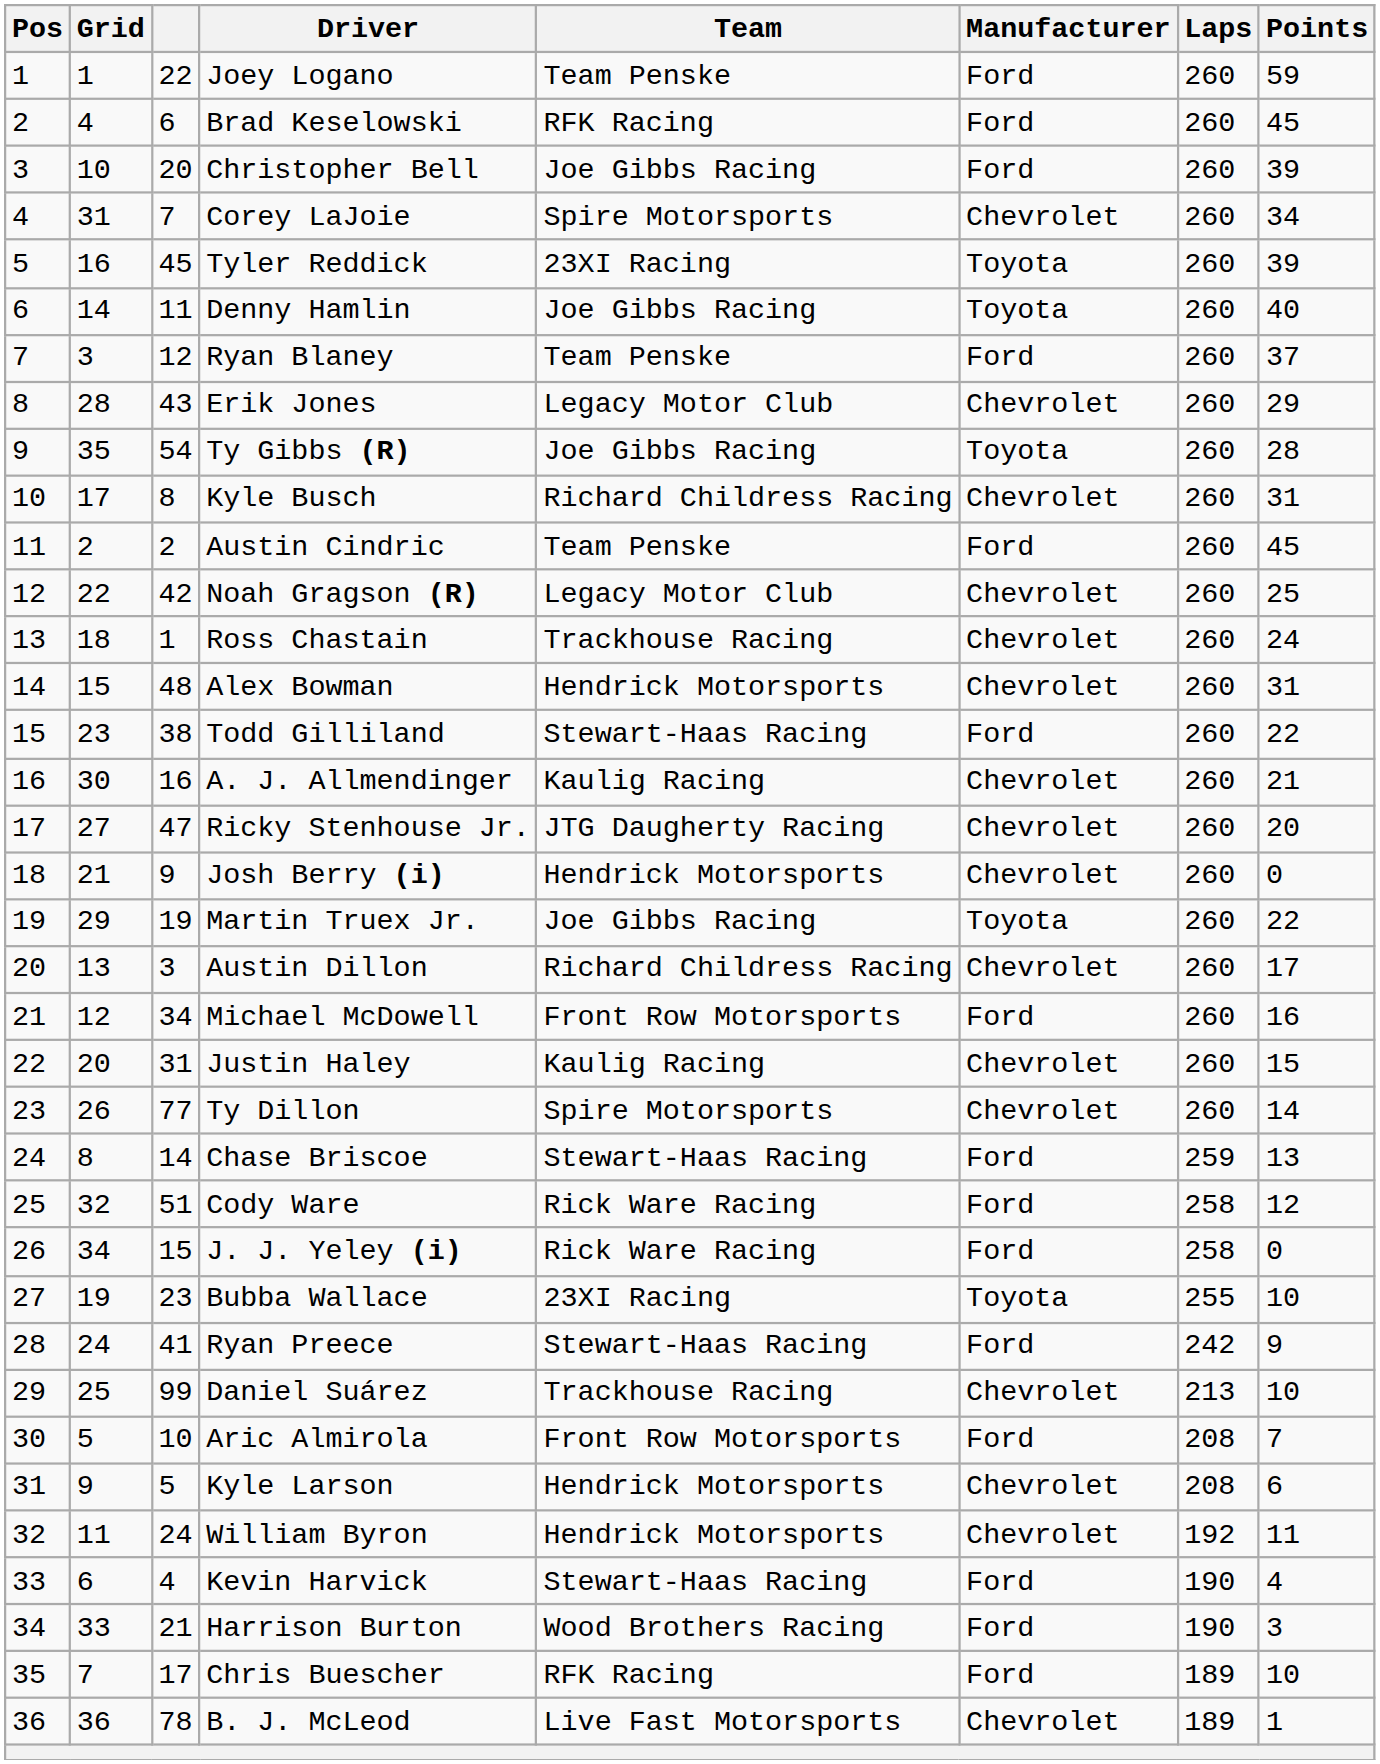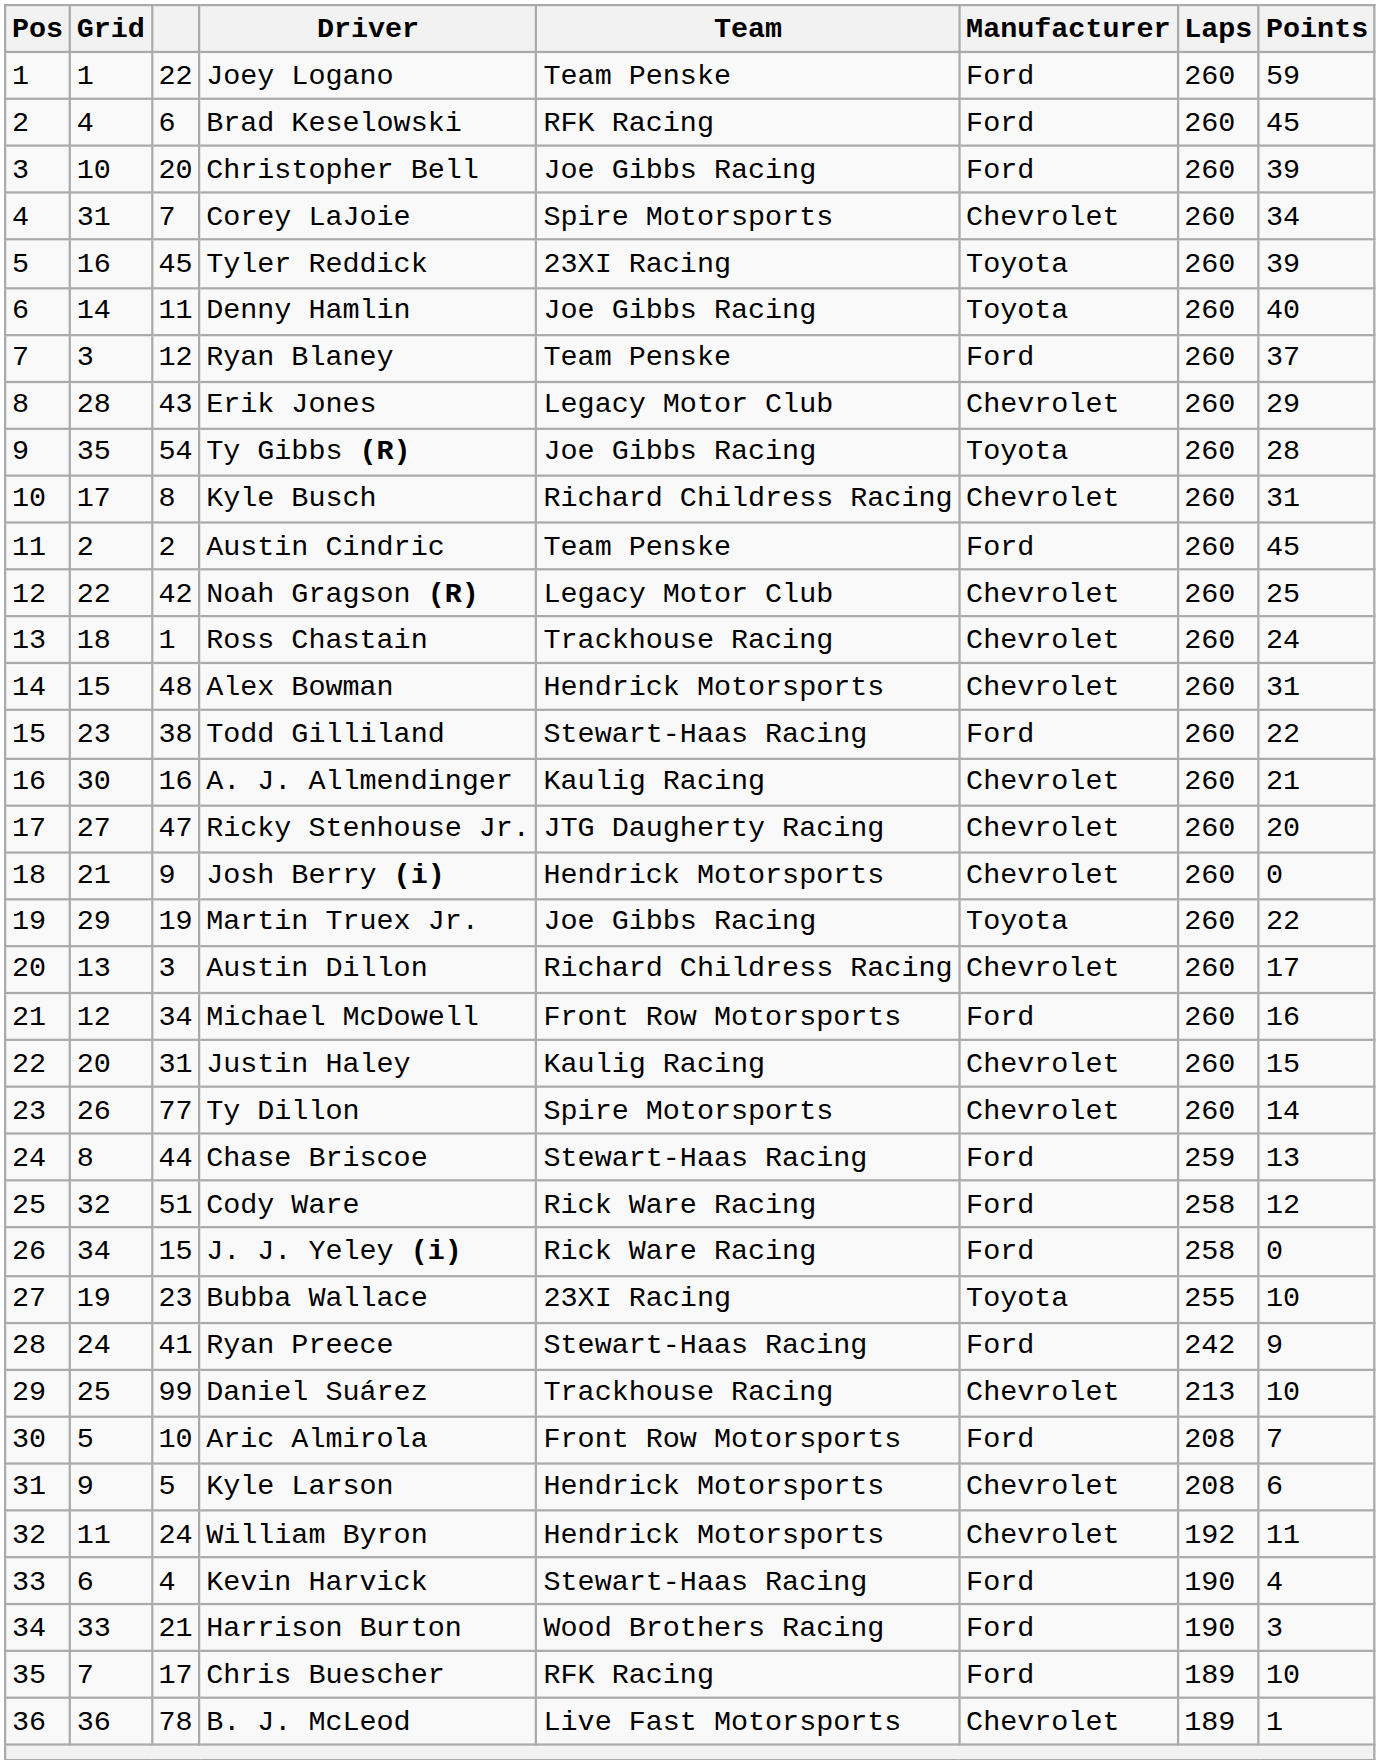(175, 1157) 14 -> (175, 1157) 44
